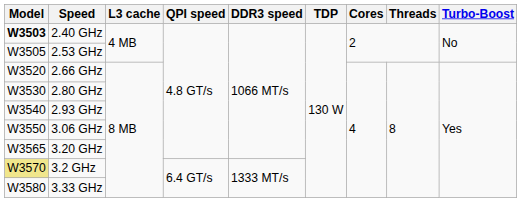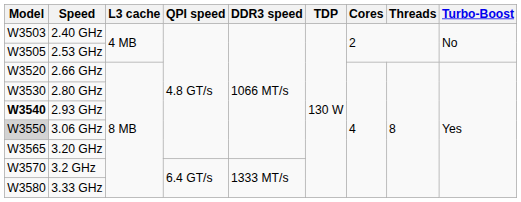(26, 33) bold -> (26, 33) normal
(26, 110) normal -> (26, 110) bold
(26, 129) no background -> (26, 129) lightgrey background
(26, 168) khaki background -> (26, 168) no background
